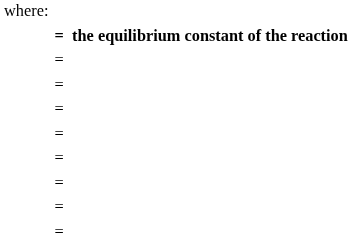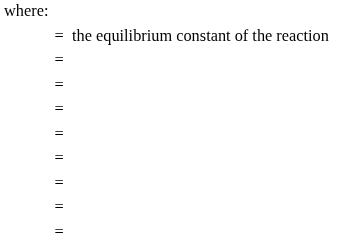(201, 35) bold -> (192, 35) normal
